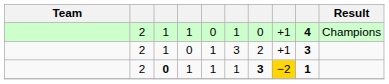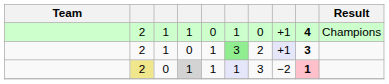(237, 50) no background -> (237, 50) lightgreen background
(284, 50) no background -> (284, 50) lavender background
(142, 69) no background -> (142, 69) khaki background
(166, 69) bold -> (166, 69) normal
(189, 69) no background -> (189, 69) lightgrey background
(237, 69) no background -> (237, 69) lavender background
(260, 69) bold -> (260, 69) normal
(284, 69) gold background -> (284, 69) no background
(307, 69) no background -> (307, 69) pink background
